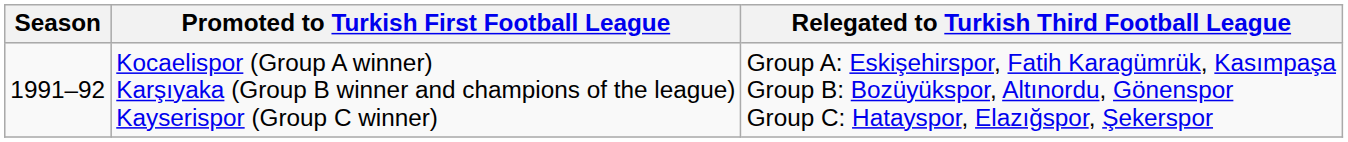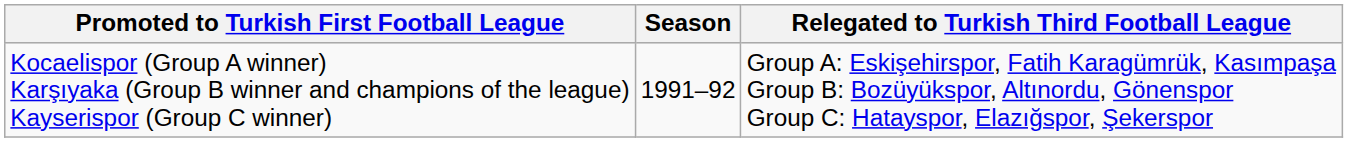columns swapped: (58, 23) <-> (426, 23)
